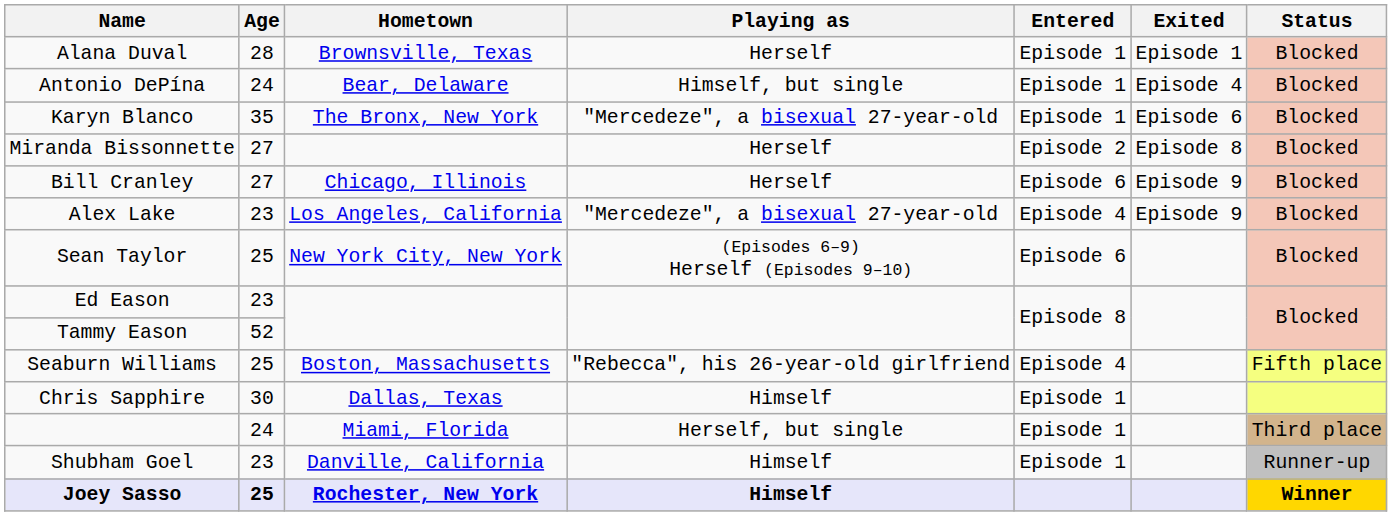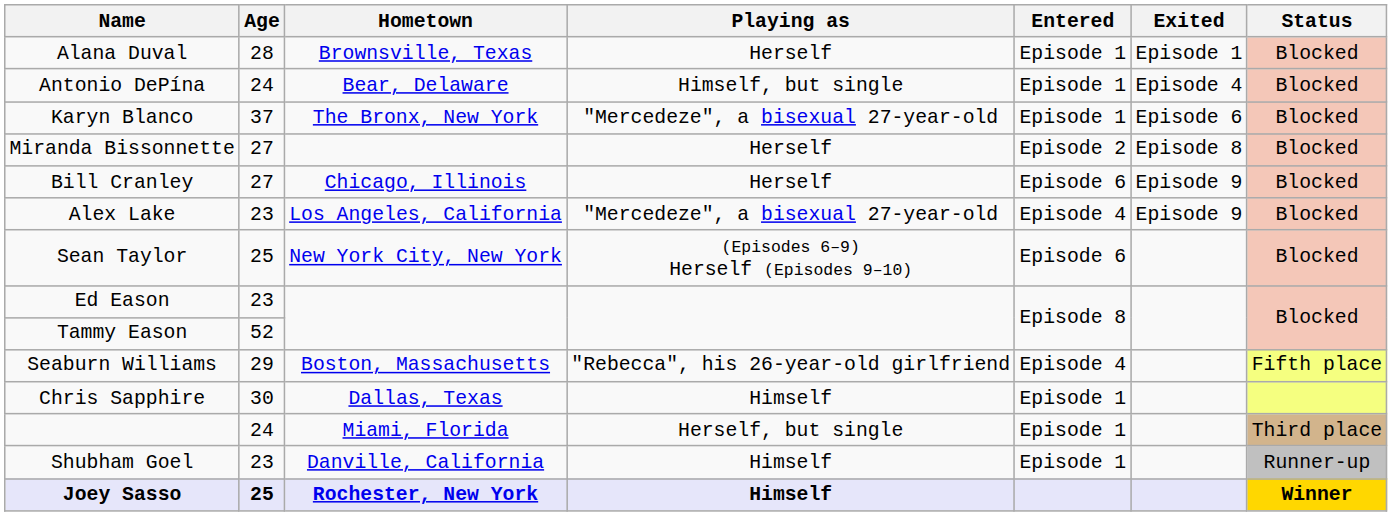(262, 117) 35 -> (262, 117) 37
(262, 366) 25 -> (262, 366) 29
